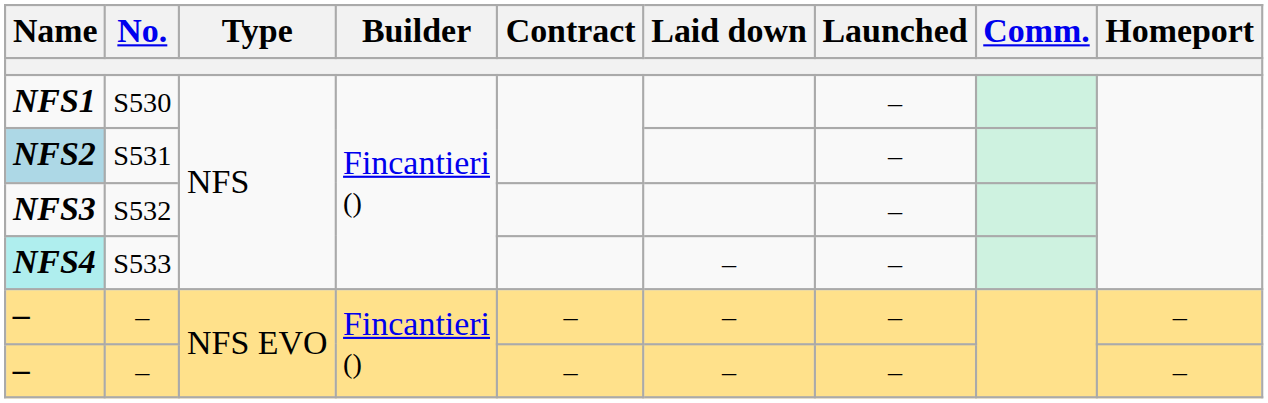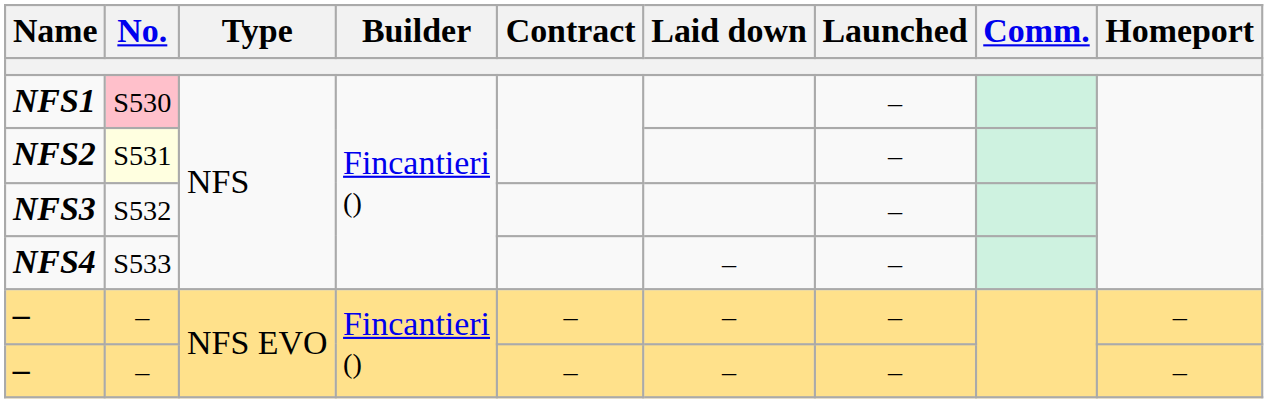(142, 102) no background -> (142, 102) pink background
(54, 154) lightblue background -> (54, 154) no background
(142, 156) no background -> (142, 156) lightyellow background
(54, 262) paleturquoise background -> (54, 262) no background
